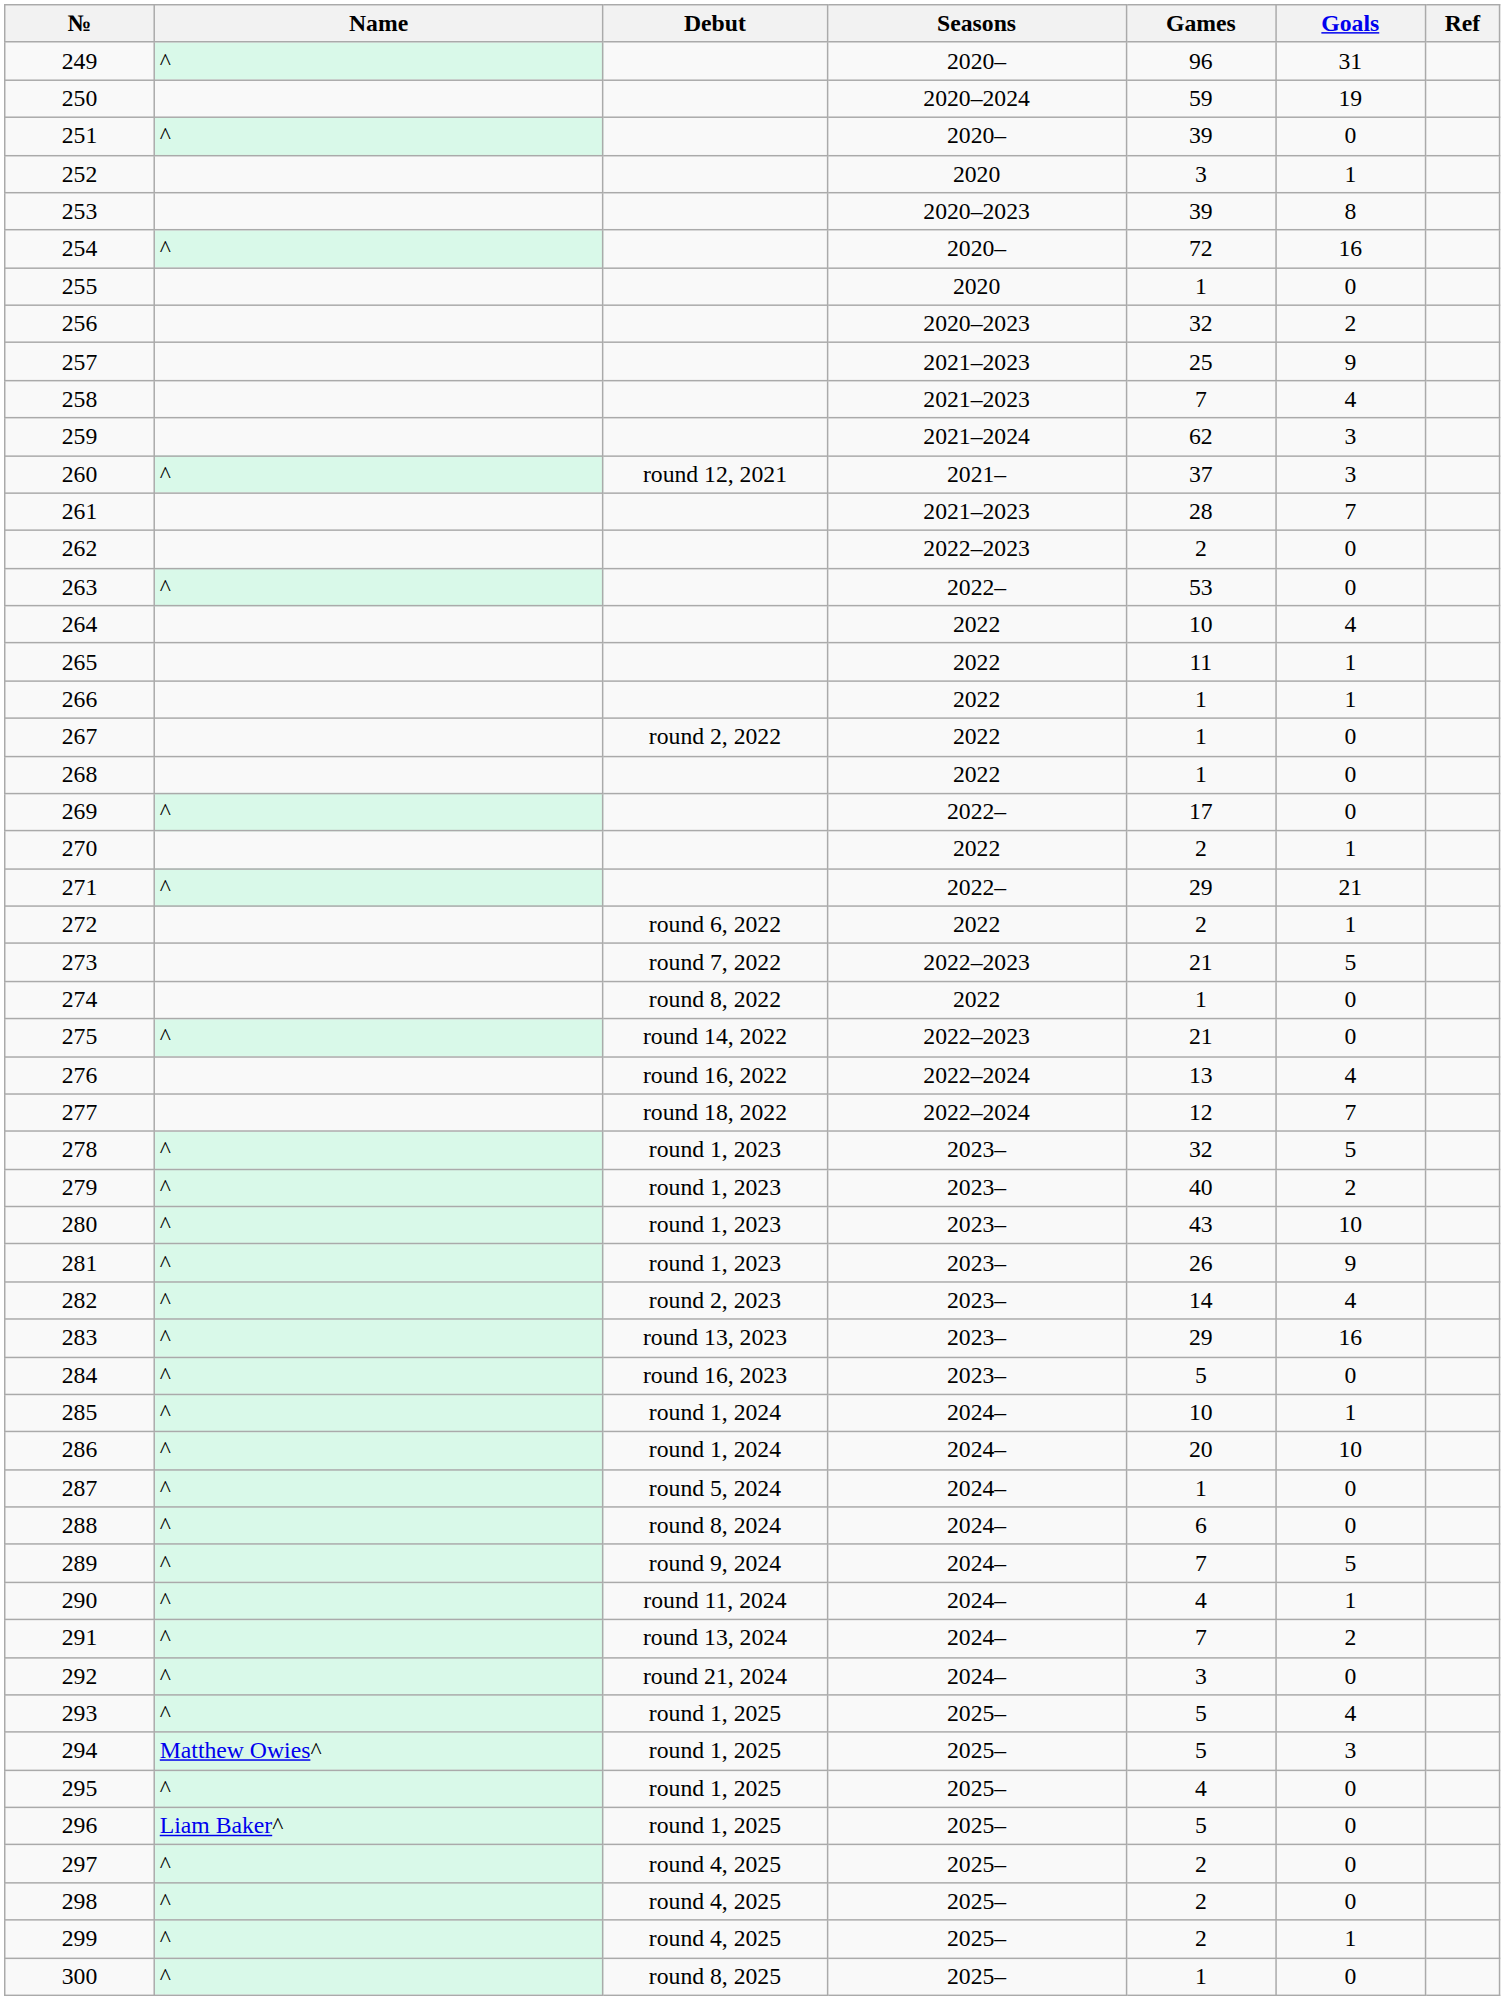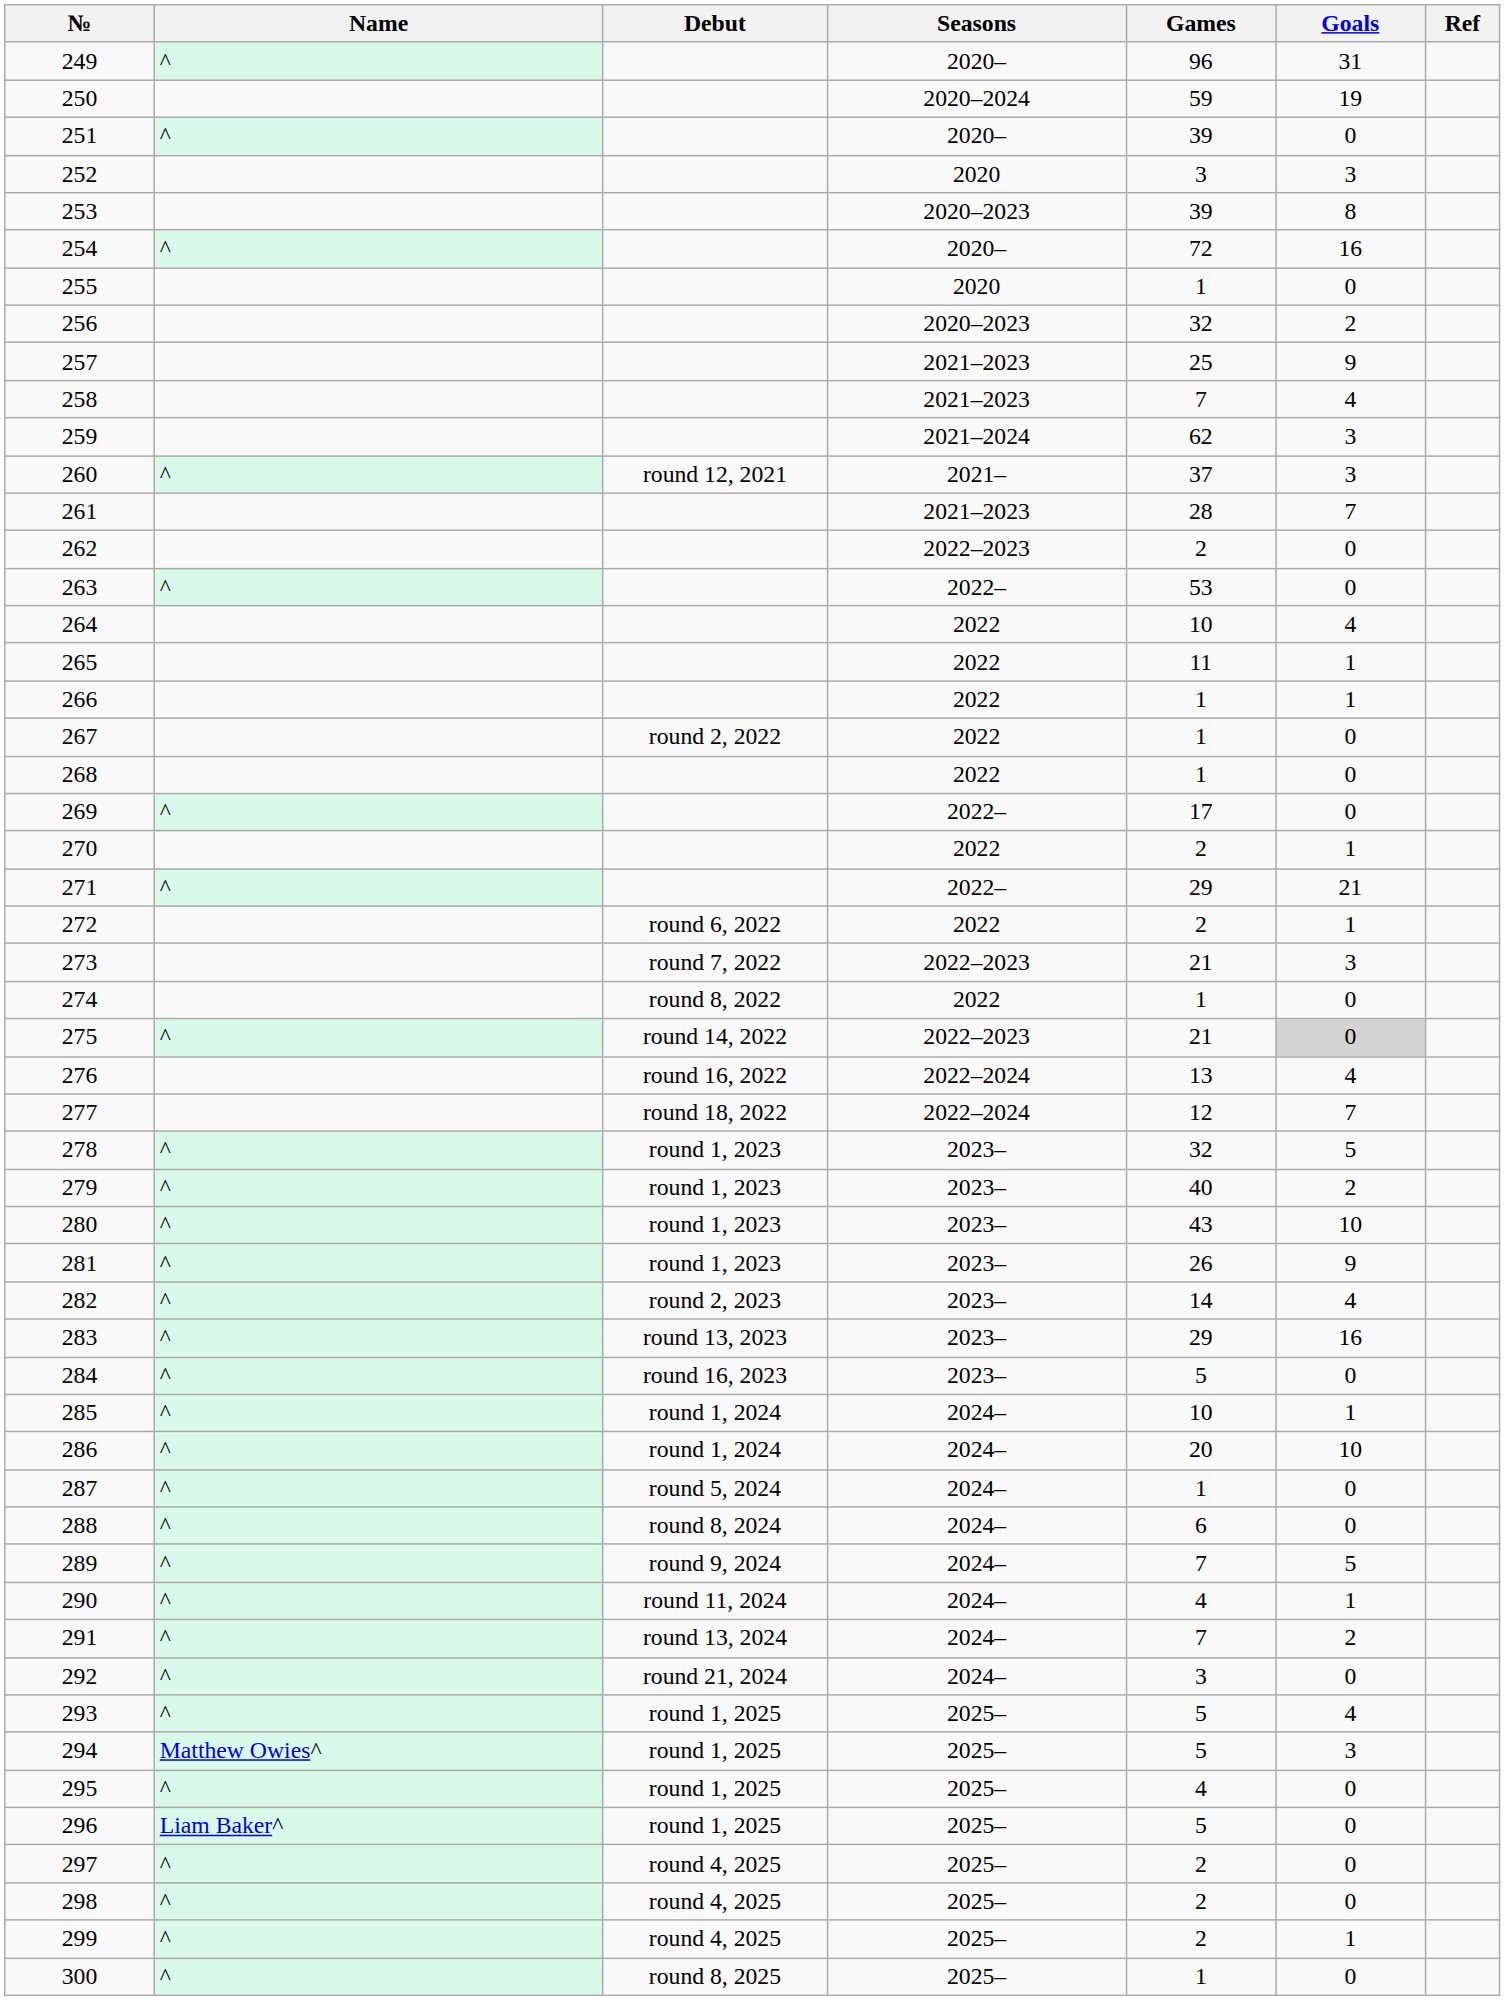(1350, 173) 1 -> (1350, 173) 3
(1350, 962) 5 -> (1350, 962) 3
(1350, 1037) no background -> (1350, 1037) lightgrey background
